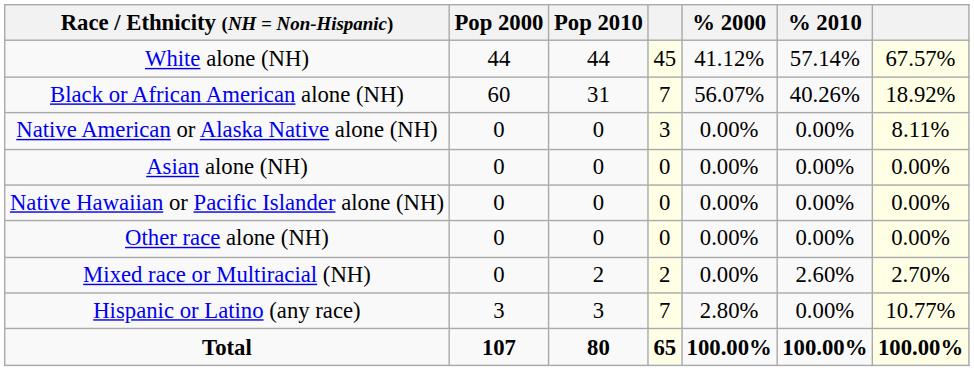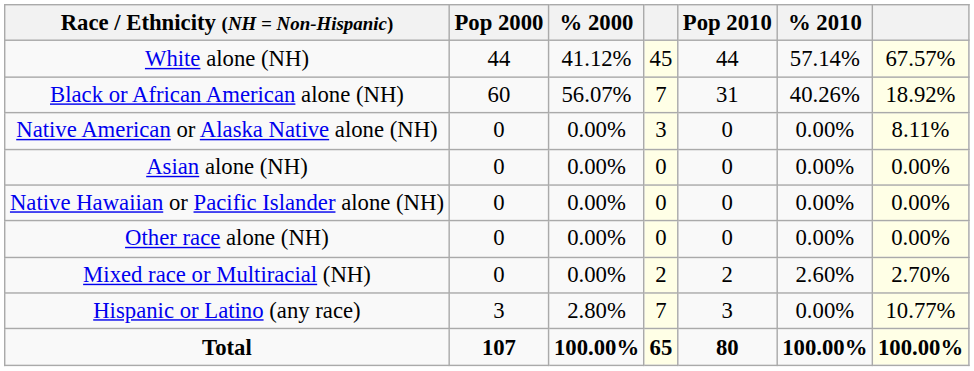columns swapped: (598, 22) <-> (729, 22)
